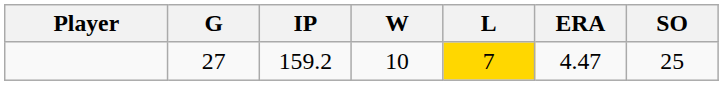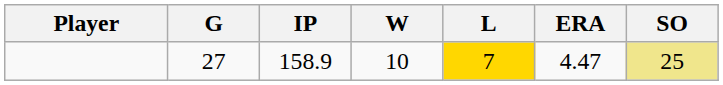(305, 60) 159.2 -> (305, 60) 158.9
(672, 60) no background -> (672, 60) khaki background
